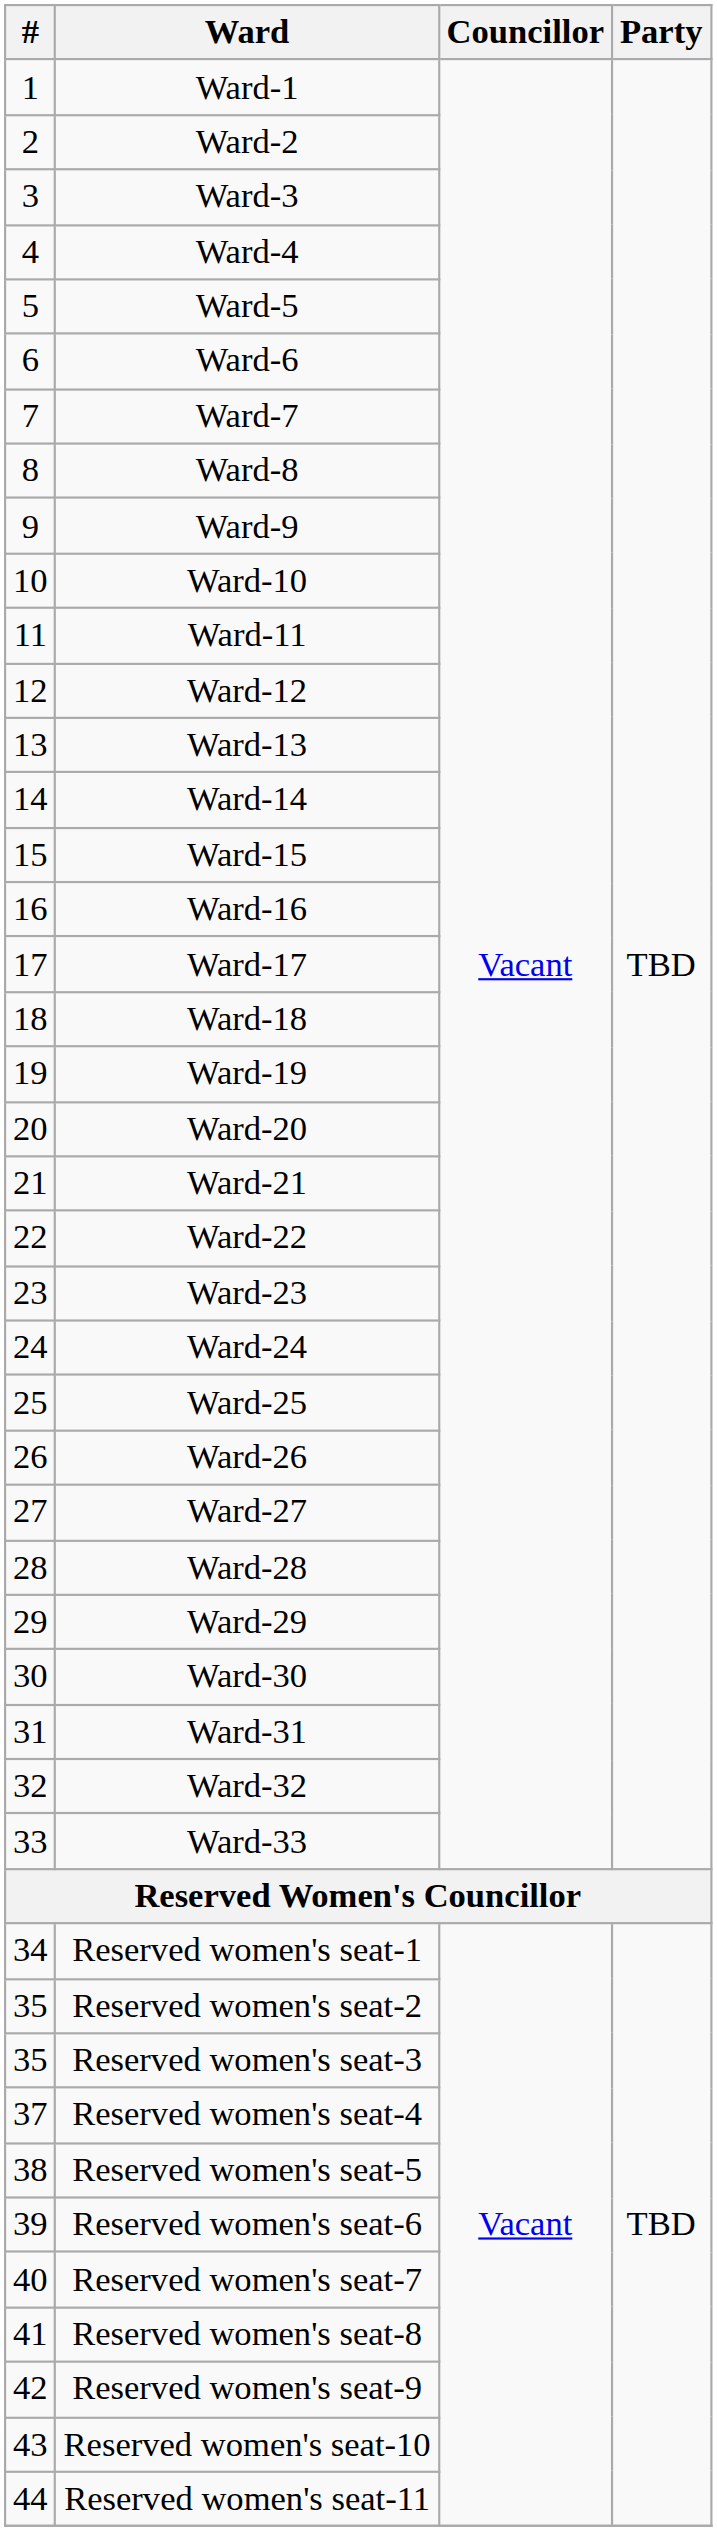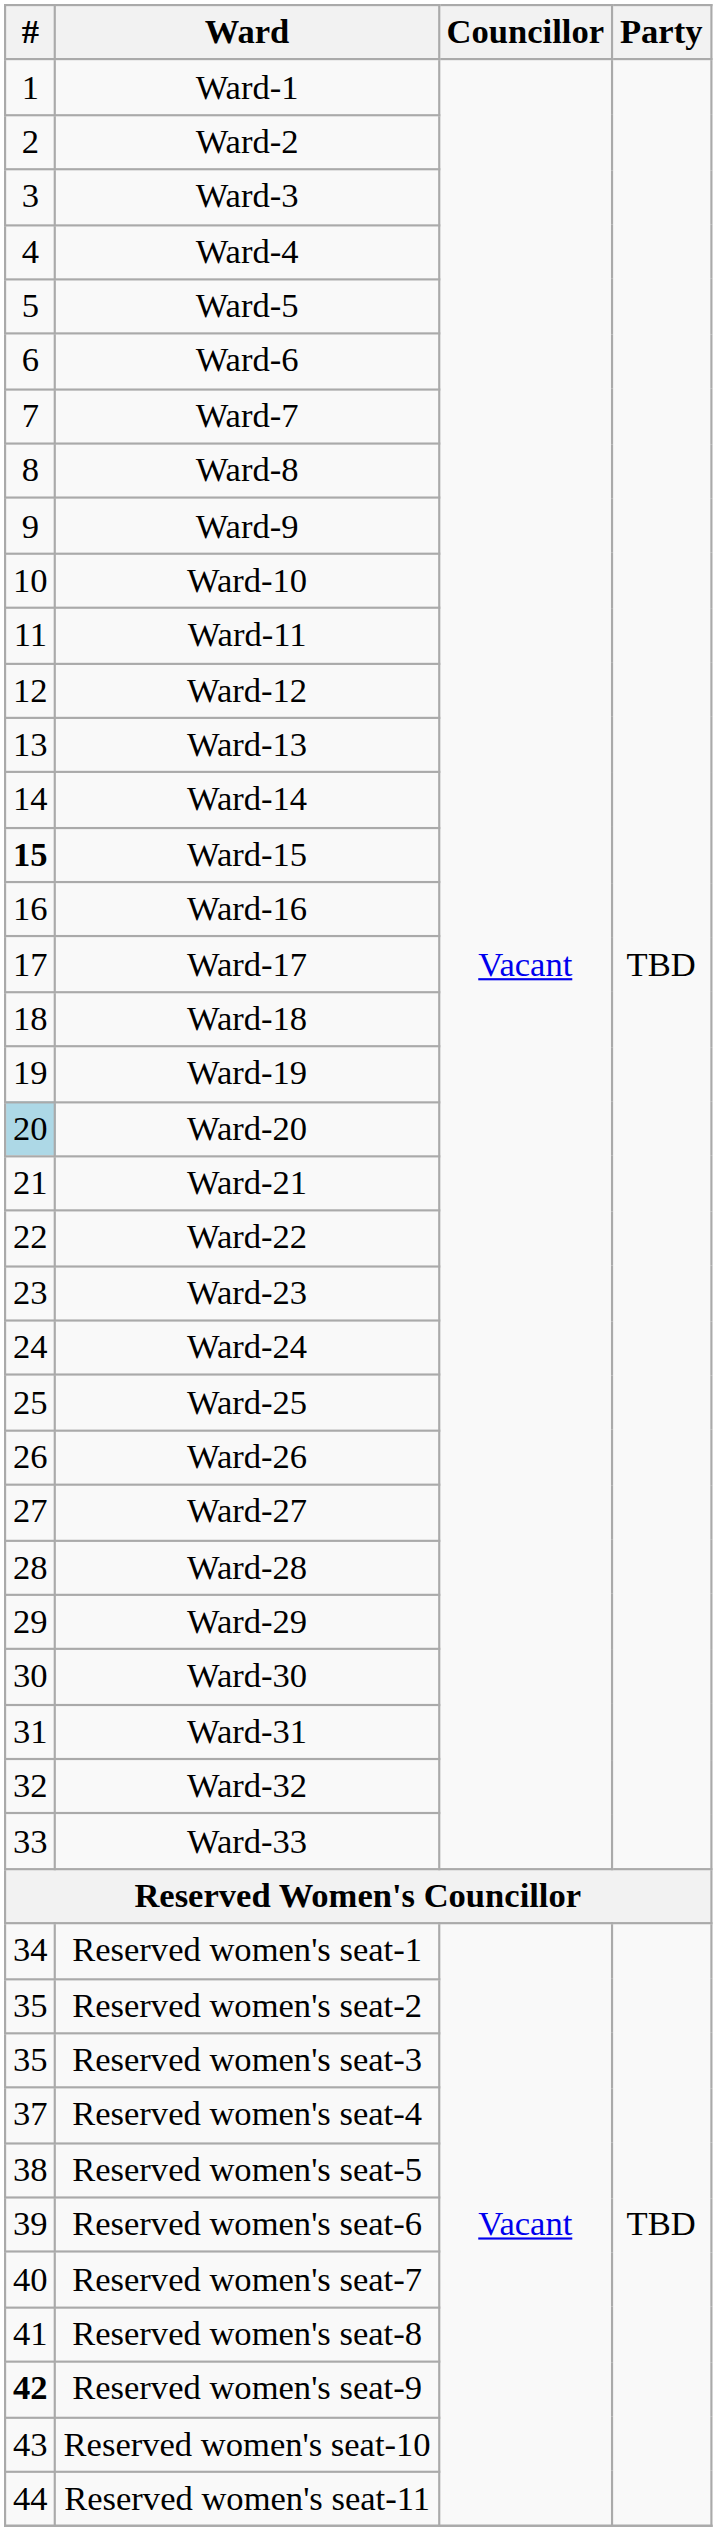(30, 854) normal -> (30, 854) bold
(30, 1128) no background -> (30, 1128) lightblue background
(30, 2388) normal -> (30, 2388) bold
